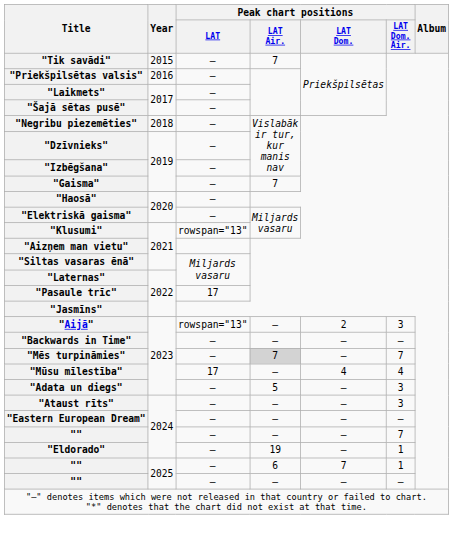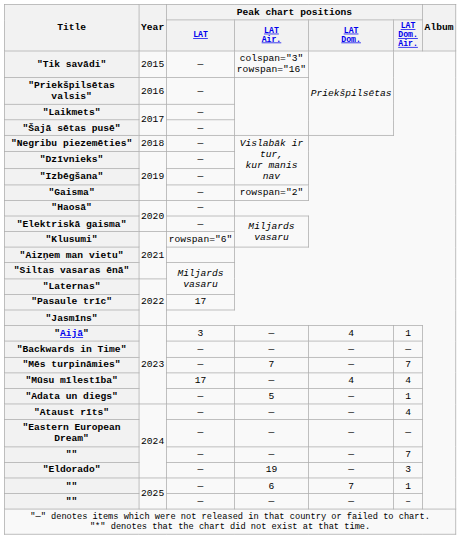(275, 61) 7 -> (271, 64) colspan="3" rowspan="16"
(275, 184) 7 -> (271, 192) rowspan="2"
(213, 231) rowspan="13" -> (200, 239) rowspan="6"
(213, 325) rowspan="13" -> (200, 334) 3
(344, 325) 2 -> (351, 334) 4
(401, 325) 3 -> (408, 334) 1
(275, 356) lightgrey background -> (271, 365) no background
(401, 387) 3 -> (408, 396) 1
(401, 403) 3 -> (408, 412) 4
(401, 450) 1 -> (408, 470) 3
